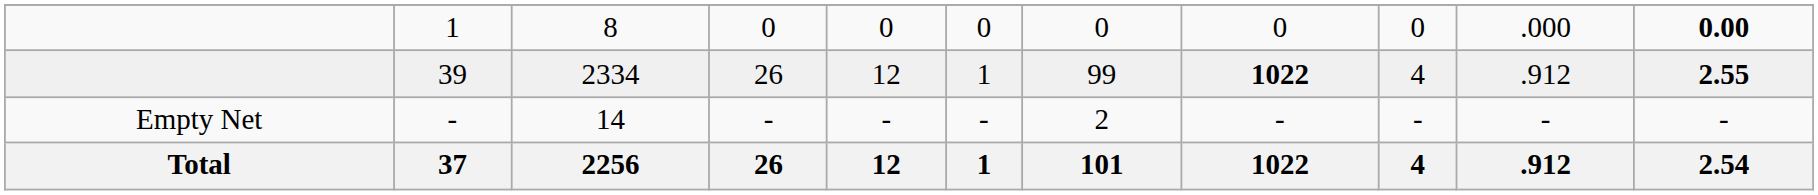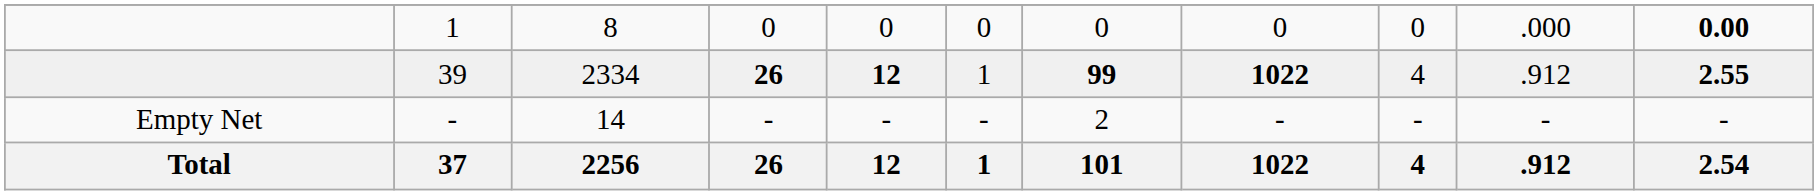(769, 73) normal -> (769, 73) bold
(886, 73) normal -> (886, 73) bold
(1102, 73) normal -> (1102, 73) bold
